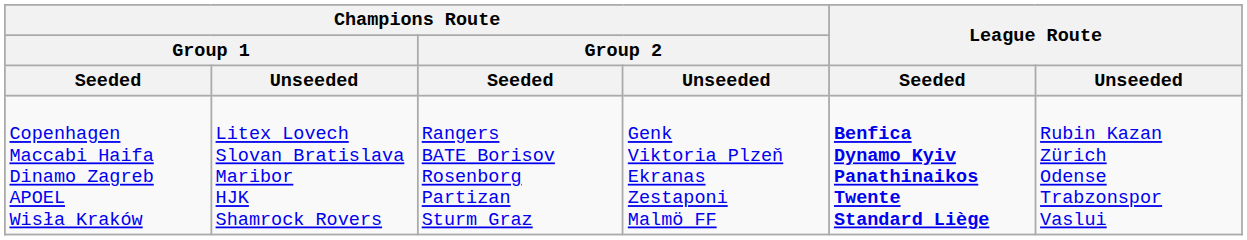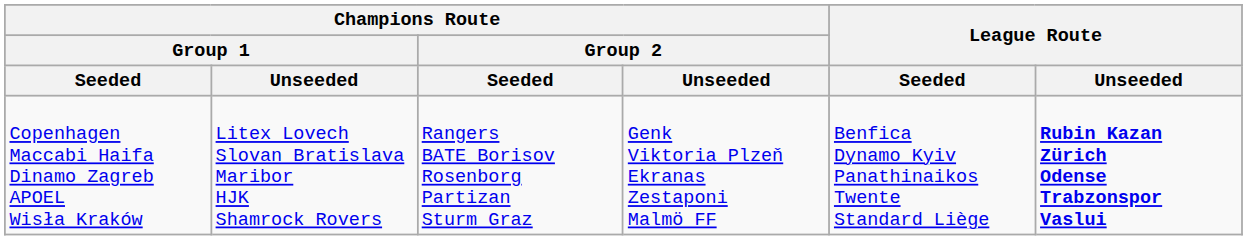(912, 176) bold -> (912, 176) normal
(1101, 176) normal -> (1101, 176) bold
